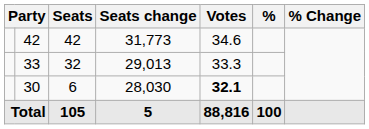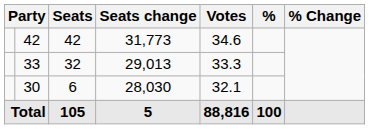(226, 87) bold -> (226, 87) normal
